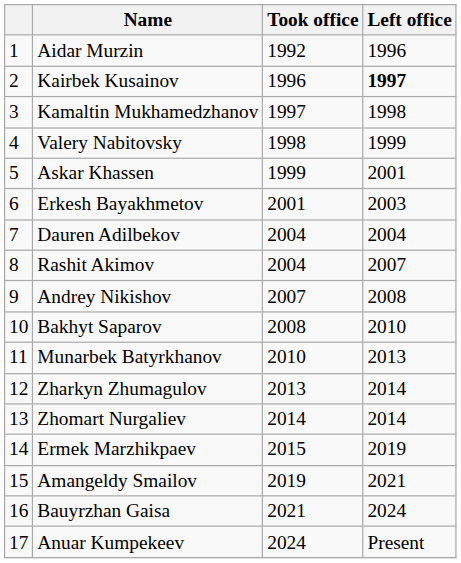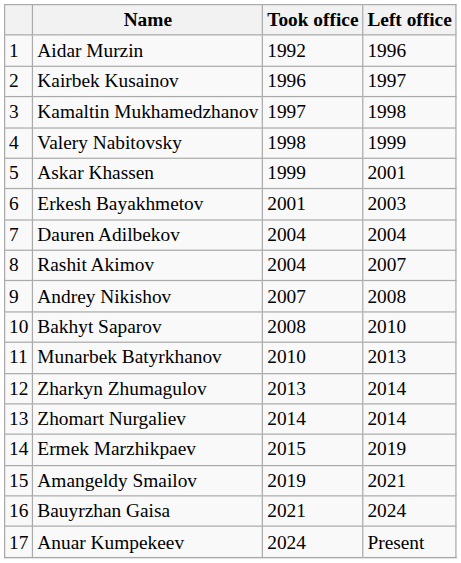(387, 81) bold -> (387, 81) normal
